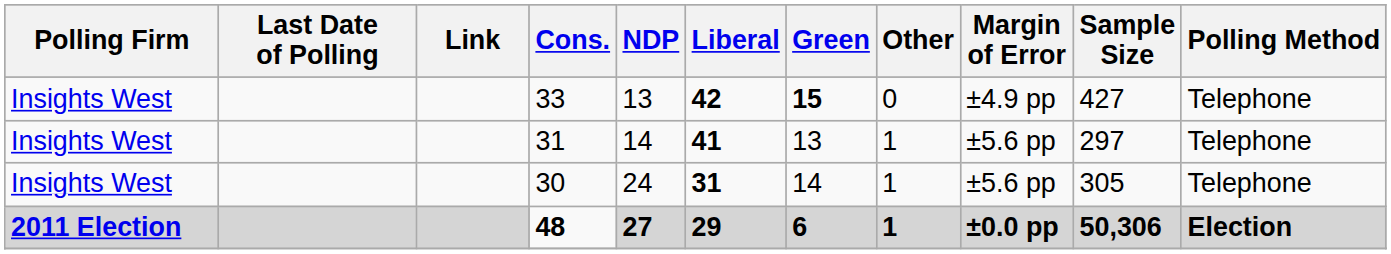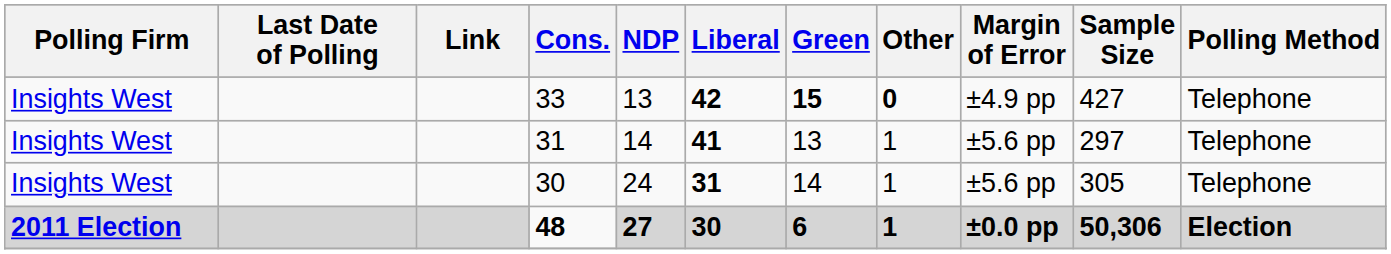(890, 98) normal -> (890, 98) bold
(707, 226) 29 -> (707, 226) 30
